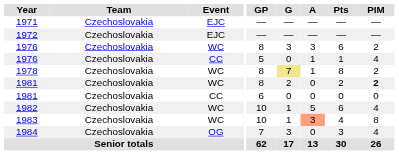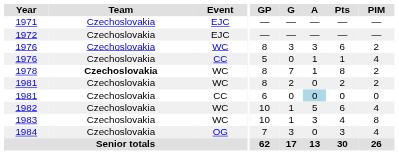(119, 71) normal -> (121, 71) bold
(289, 71) khaki background -> (291, 71) no background
(376, 83) bold -> (376, 83) normal
(313, 95) no background -> (315, 95) lightblue background
(313, 120) lightsalmon background -> (315, 120) no background
